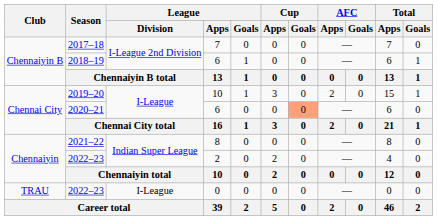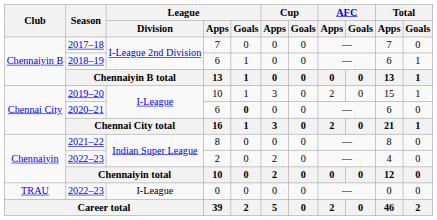(246, 110) normal -> (246, 110) bold
(303, 110) lightsalmon background -> (303, 110) no background
